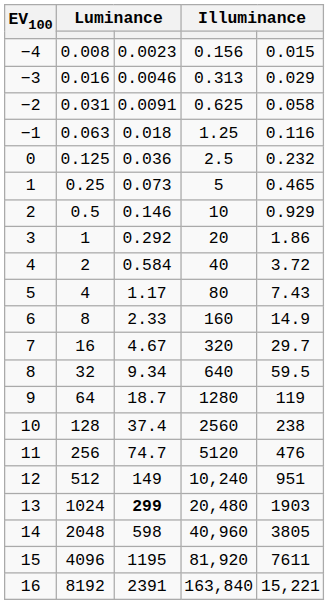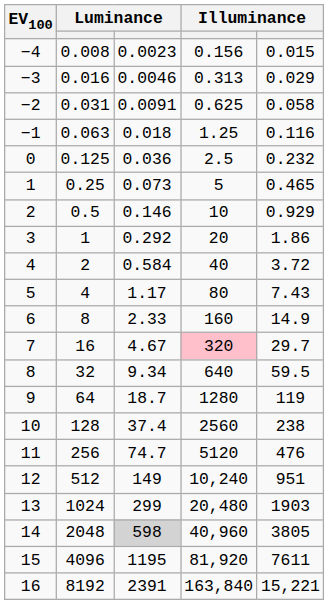(219, 346) no background -> (219, 346) pink background
(147, 506) bold -> (147, 506) normal
(147, 533) no background -> (147, 533) lightgrey background
